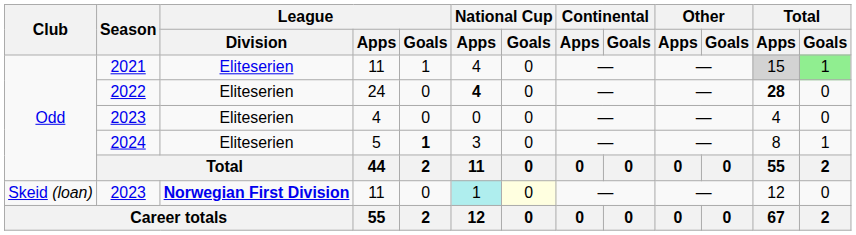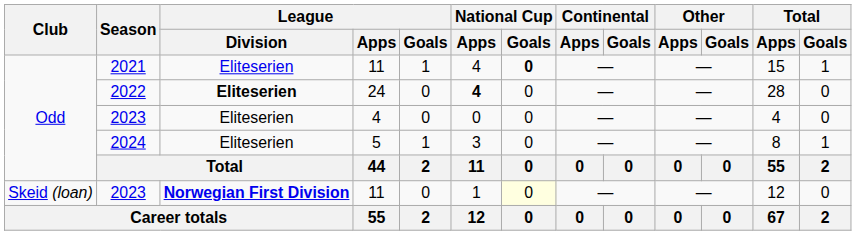(529, 67) normal -> (529, 67) bold
(776, 67) lightgrey background -> (776, 67) no background
(825, 67) lightgreen background -> (825, 67) no background
(256, 92) normal -> (256, 92) bold
(776, 92) bold -> (776, 92) normal
(426, 142) bold -> (426, 142) normal
(476, 192) paleturquoise background -> (476, 192) no background
